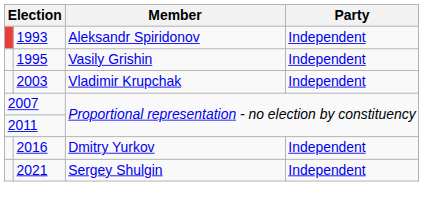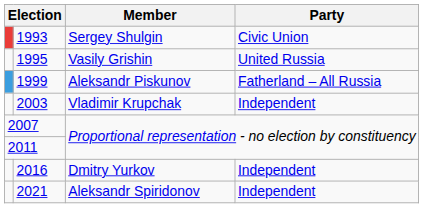(134, 37) Aleksandr Spiridonov -> (115, 37) Sergey Shulgin
(327, 37) Independent -> (273, 37) Civic Union
(327, 59) Independent -> (281, 59) United Russia
+ row: (32, 81)
(115, 170) Sergey Shulgin -> (134, 192) Aleksandr Spiridonov
